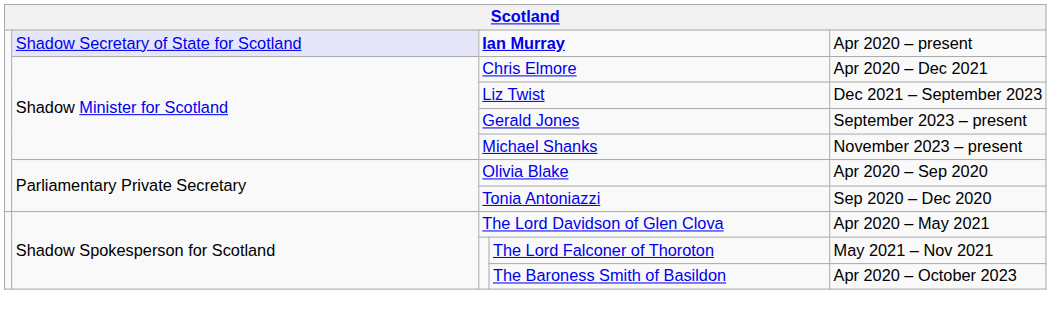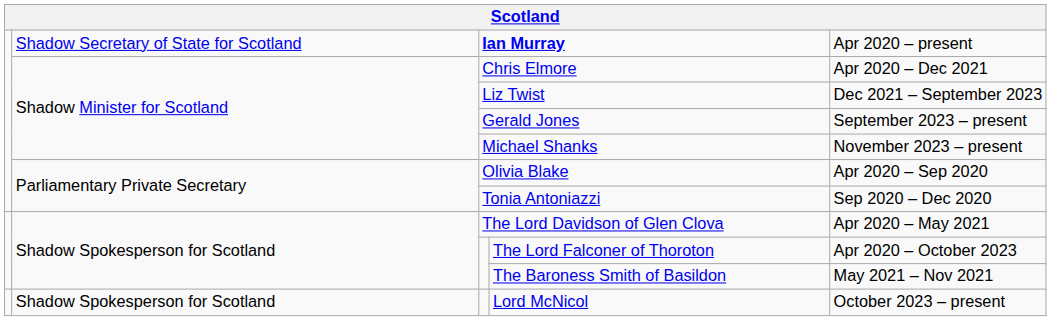(159, 43) lavender background -> (159, 43) no background
(913, 250) May 2021 – Nov 2021 -> (925, 250) Apr 2020 – October 2023
(925, 276) Apr 2020 – October 2023 -> (913, 276) May 2021 – Nov 2021
+ row: (541, 302)
